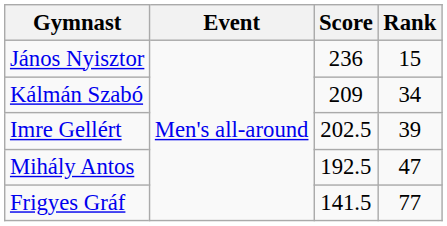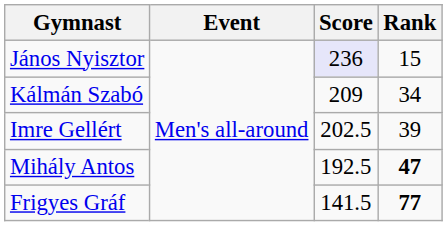(346, 58) no background -> (346, 58) lavender background
(410, 166) normal -> (410, 166) bold
(410, 202) normal -> (410, 202) bold
